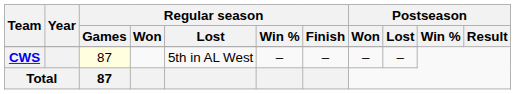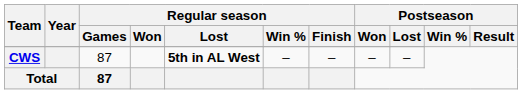(104, 58) lightyellow background -> (104, 58) no background
(211, 58) normal -> (214, 58) bold
